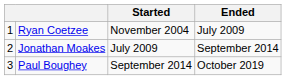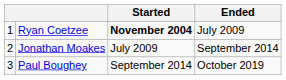(150, 30) normal -> (151, 30) bold
